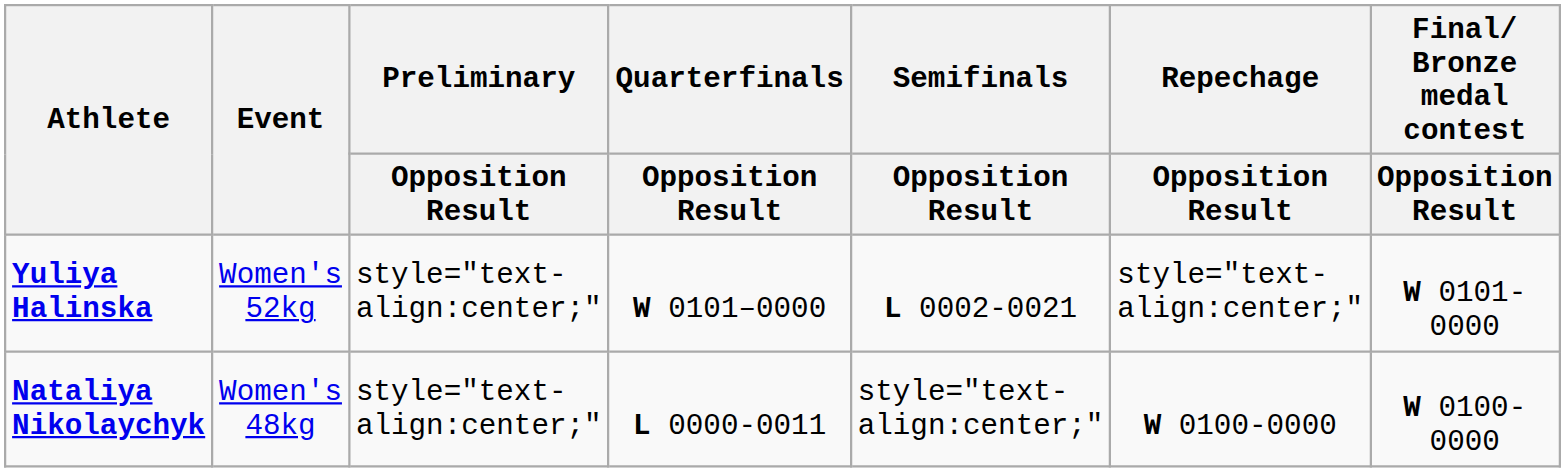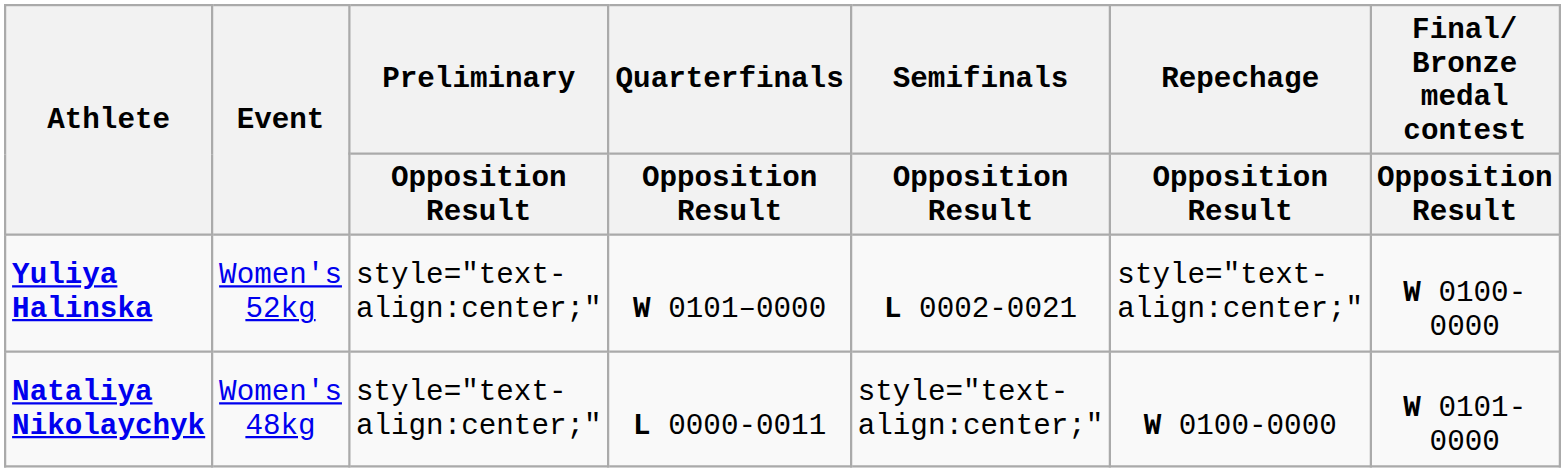(1465, 310) W 0101-0000 -> (1465, 310) W 0100-0000
(1465, 425) W 0100-0000 -> (1465, 425) W 0101-0000
